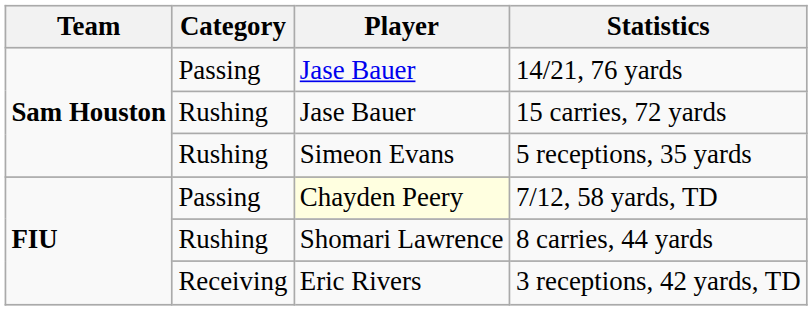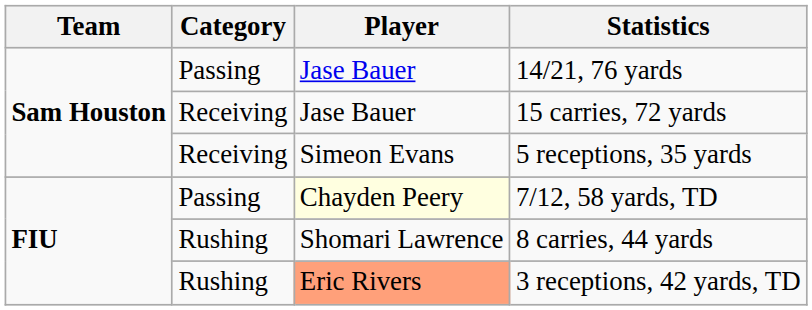(223, 111) Rushing -> (233, 111) Receiving
(223, 154) Rushing -> (233, 154) Receiving
(233, 282) Receiving -> (223, 282) Rushing
(361, 282) no background -> (361, 282) lightsalmon background
